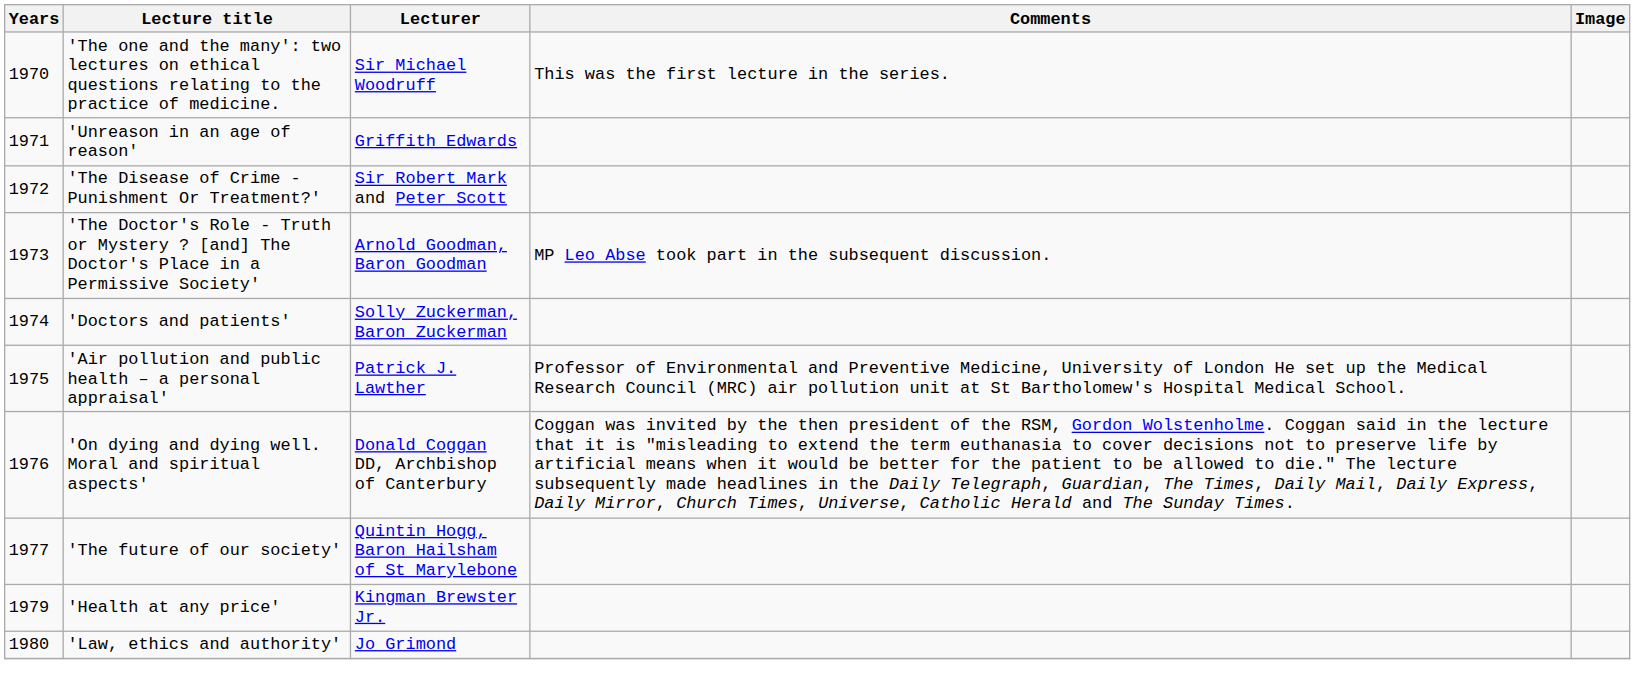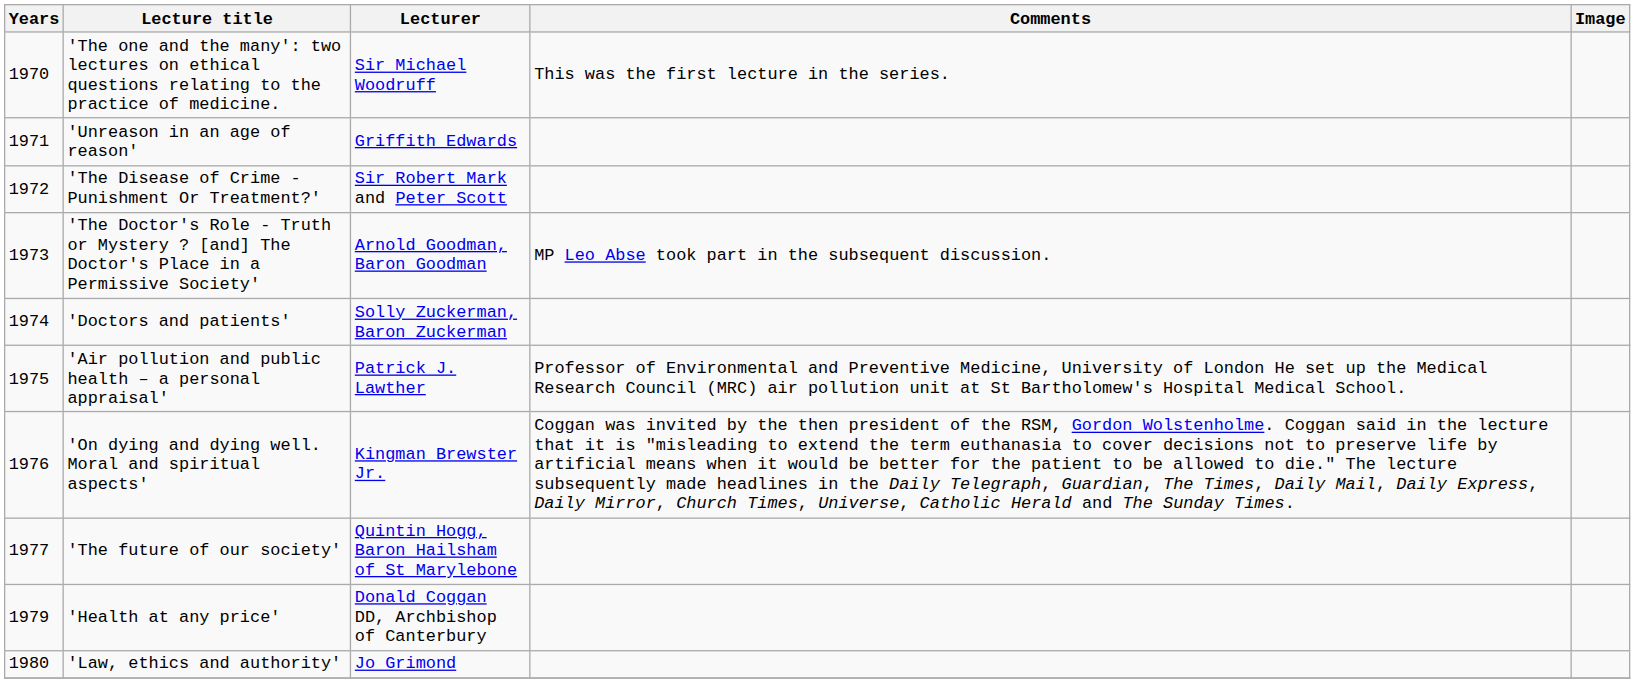(426, 465) Donald Coggan DD, Archbishop of Canterbury -> (436, 465) Kingman Brewster Jr.
(436, 608) Kingman Brewster Jr. -> (426, 617) Donald Coggan DD, Archbishop of Canterbury
